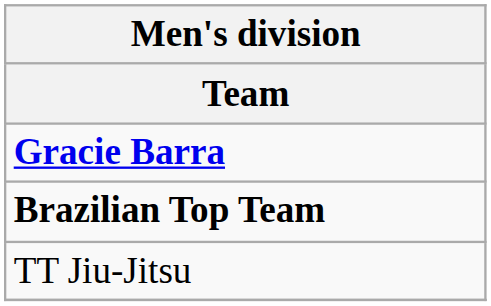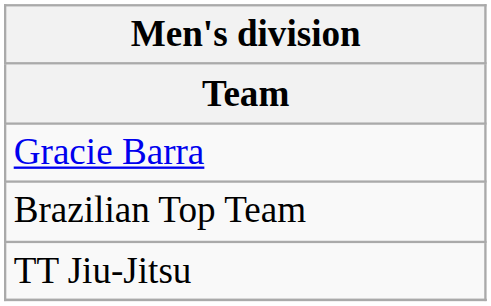(119, 151) bold -> (109, 151) normal
(169, 210) bold -> (160, 210) normal
